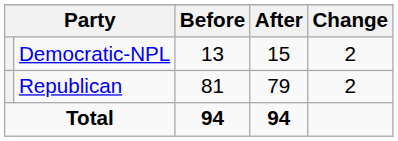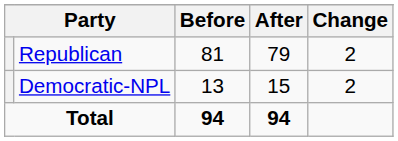rows swapped: (71, 86) <-> (95, 53)
